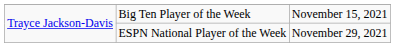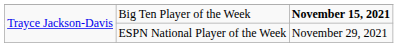(340, 14) normal -> (341, 14) bold
